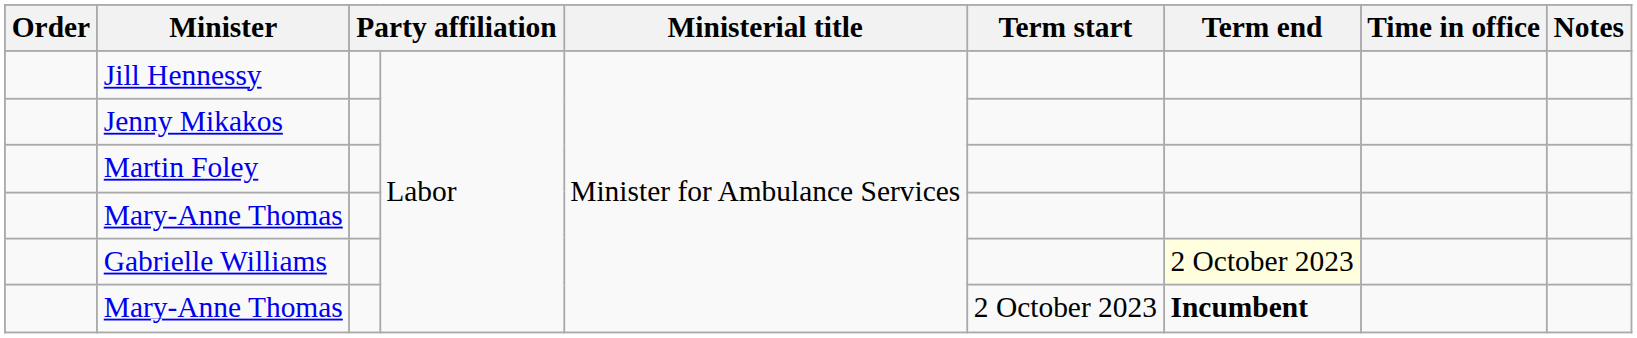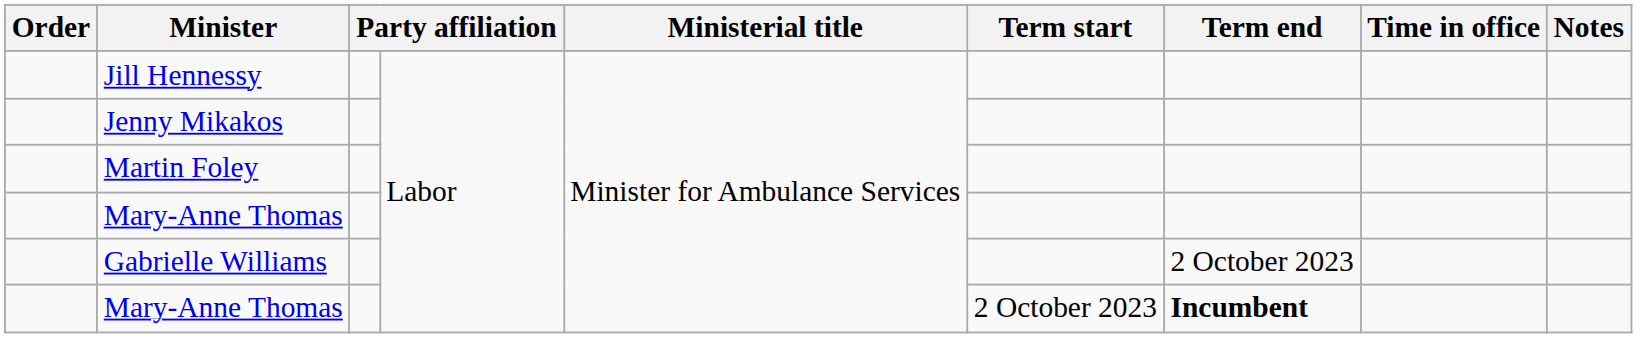(1262, 261) lightyellow background -> (1262, 261) no background
